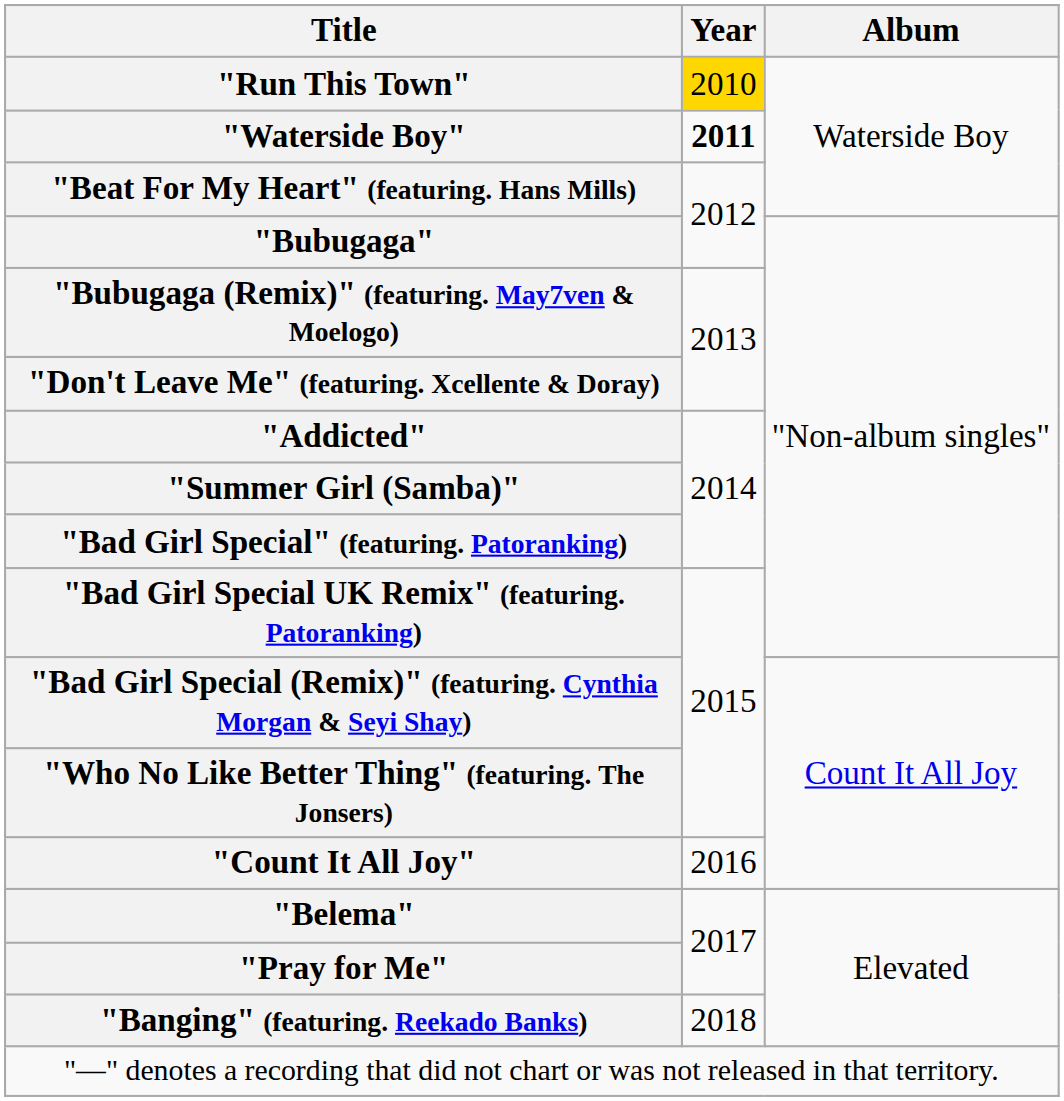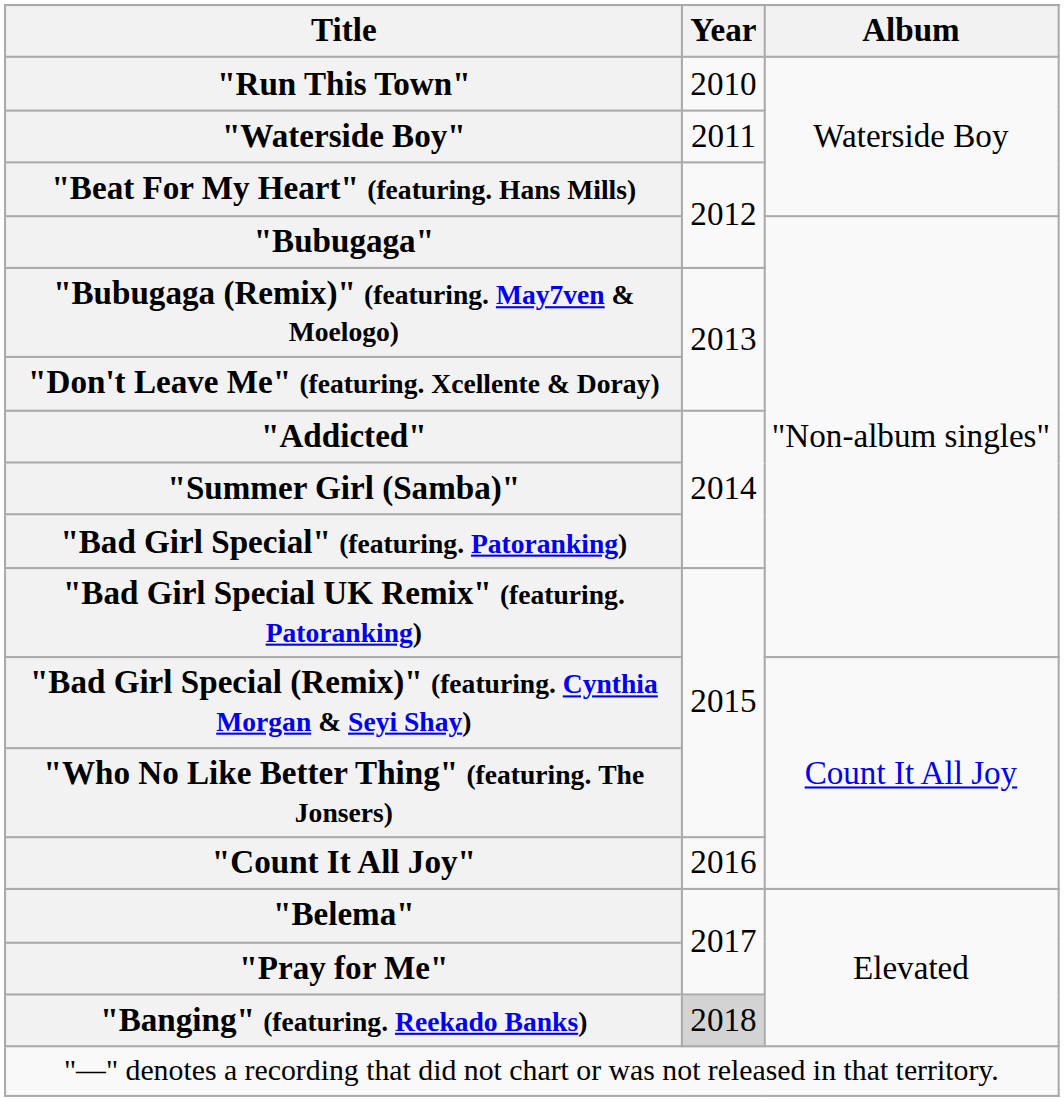(723, 83) gold background -> (723, 83) no background
(723, 135) bold -> (723, 135) normal
(723, 1020) no background -> (723, 1020) lightgrey background
